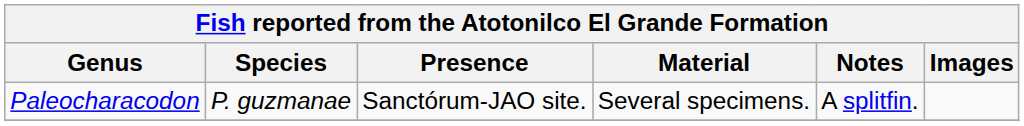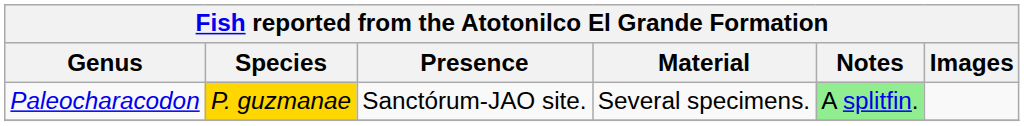(281, 100) no background -> (281, 100) gold background
(870, 100) no background -> (870, 100) lightgreen background
